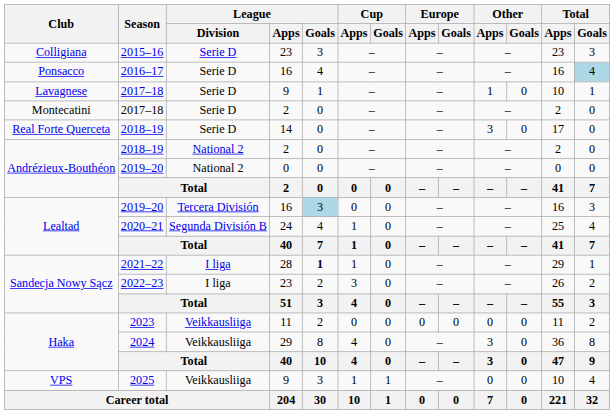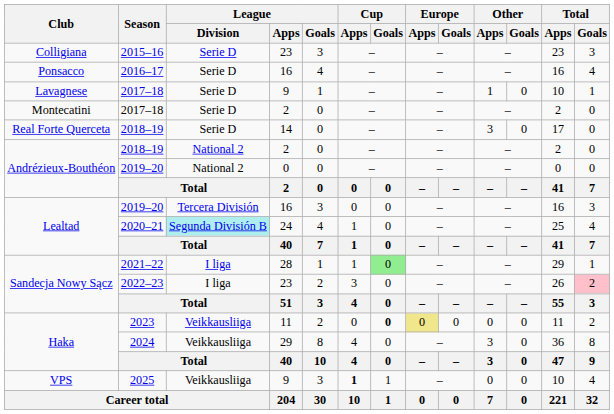(592, 71) lightblue background -> (592, 71) no background
(320, 206) lightblue background -> (320, 206) no background
(218, 226) no background -> (218, 226) paleturquoise background
(320, 264) bold -> (320, 264) normal
(388, 264) no background -> (388, 264) lightgreen background
(592, 284) no background -> (592, 284) pink background
(388, 322) normal -> (388, 322) bold
(422, 322) no background -> (422, 322) khaki background
(354, 380) normal -> (354, 380) bold
